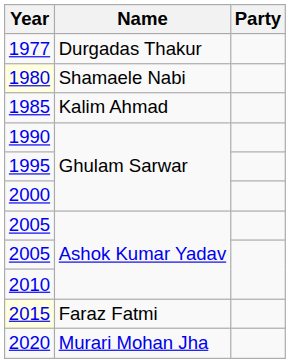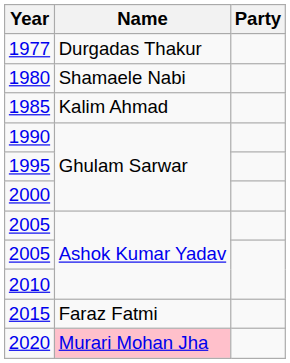(30, 78) lightyellow background -> (30, 78) no background
(30, 313) lightyellow background -> (30, 313) no background
(133, 343) no background -> (133, 343) pink background
